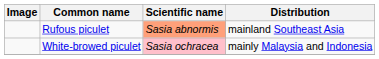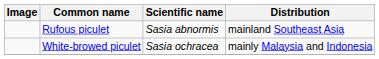(182, 29) lightsalmon background -> (182, 29) no background
(182, 46) pink background -> (182, 46) no background
